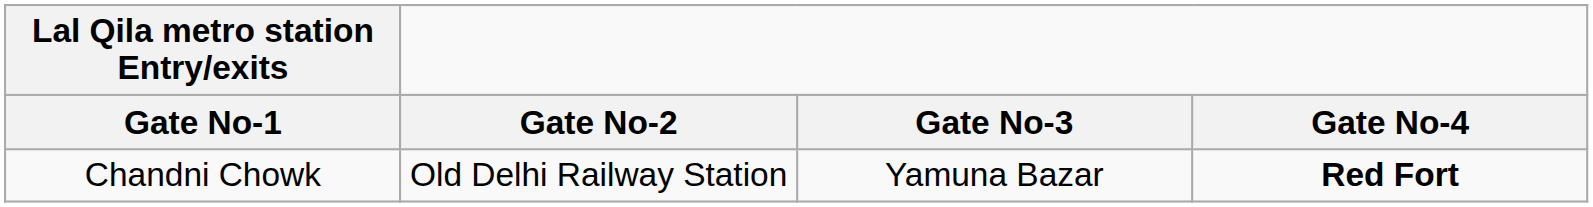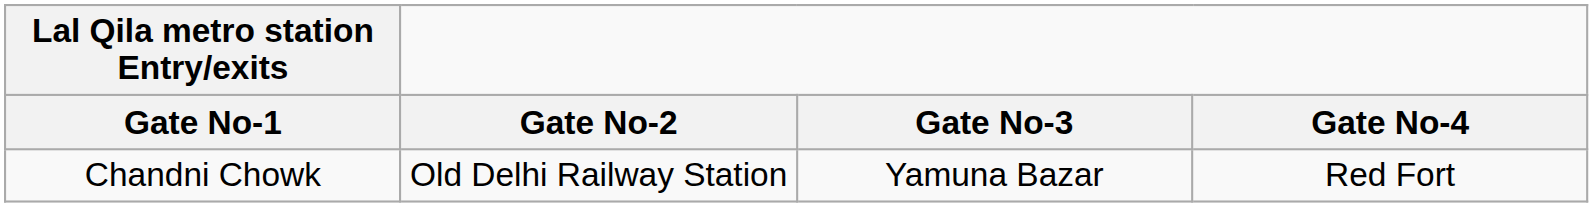(1390, 174) bold -> (1390, 174) normal
